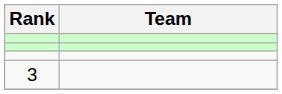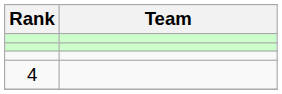(32, 74) 3 -> (32, 74) 4
